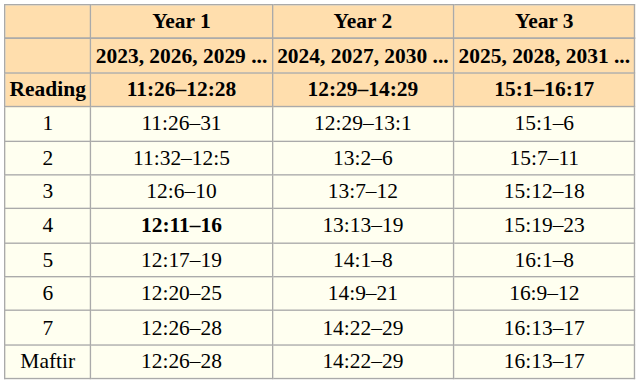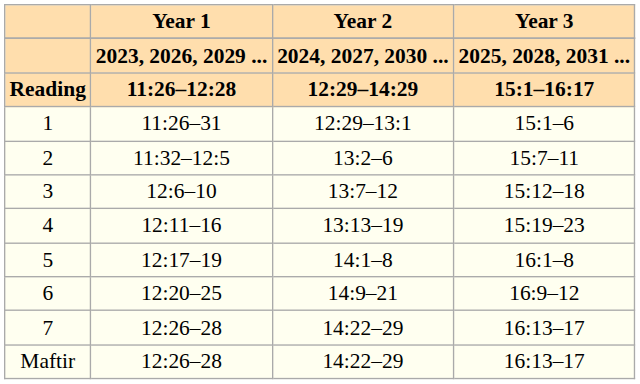(181, 225) bold -> (181, 225) normal
